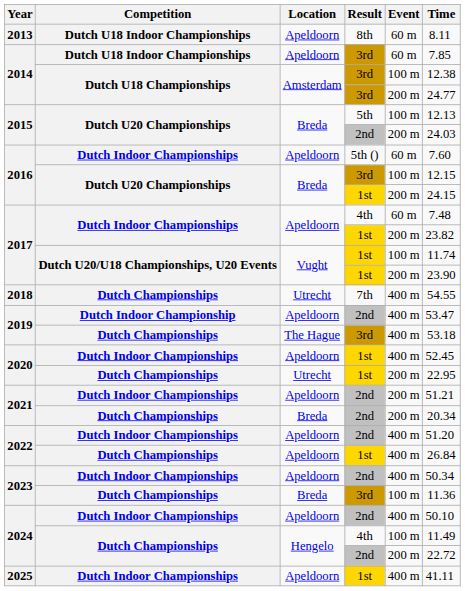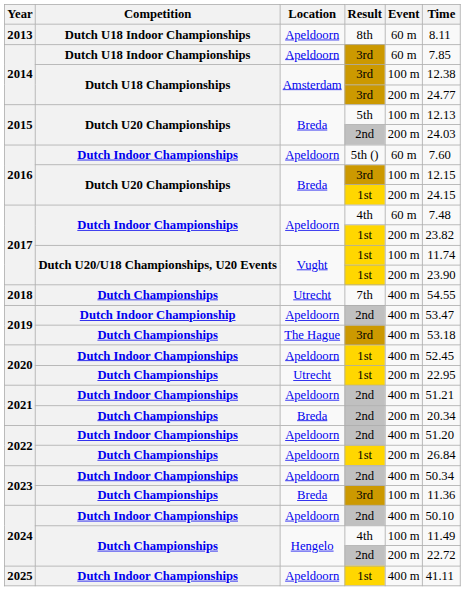(404, 395) 200 m -> (404, 395) 400 m
(404, 455) 400 m -> (404, 455) 200 m
